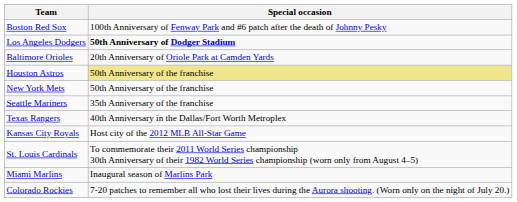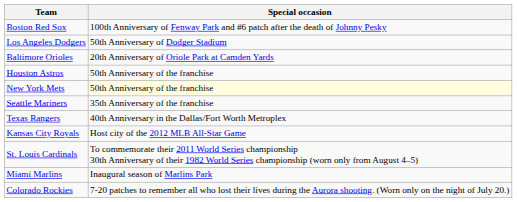(163, 42) bold -> (158, 42) normal
(152, 73) khaki background -> (152, 73) no background
(152, 88) no background -> (152, 88) lightyellow background
